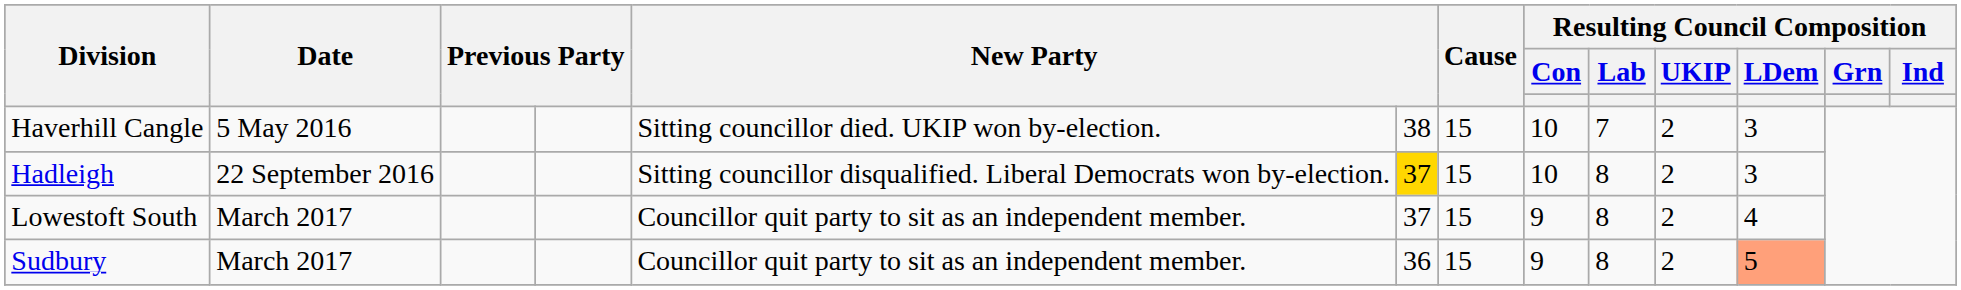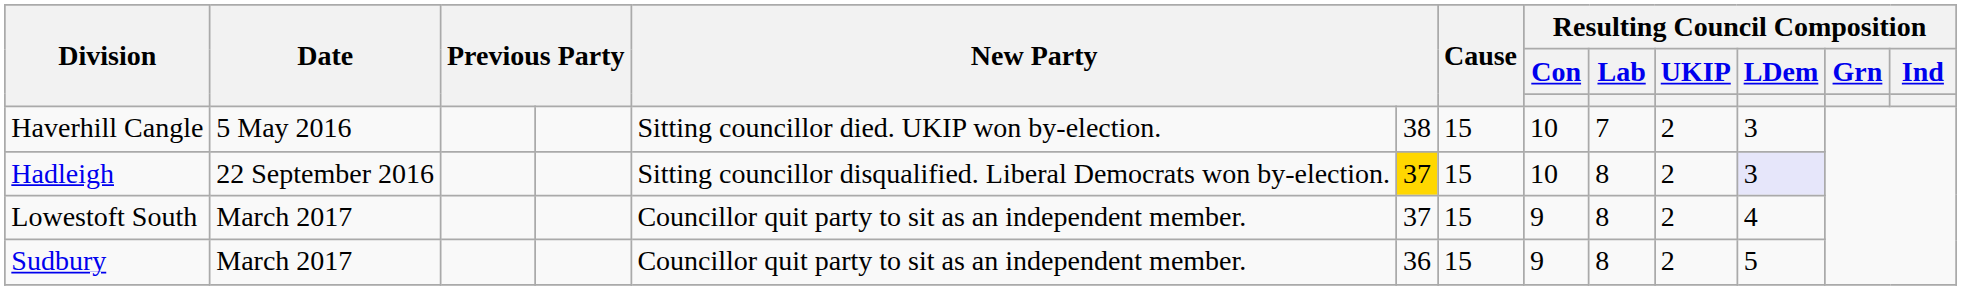(1751, 172) no background -> (1751, 172) lavender background
(1751, 261) lightsalmon background -> (1751, 261) no background
